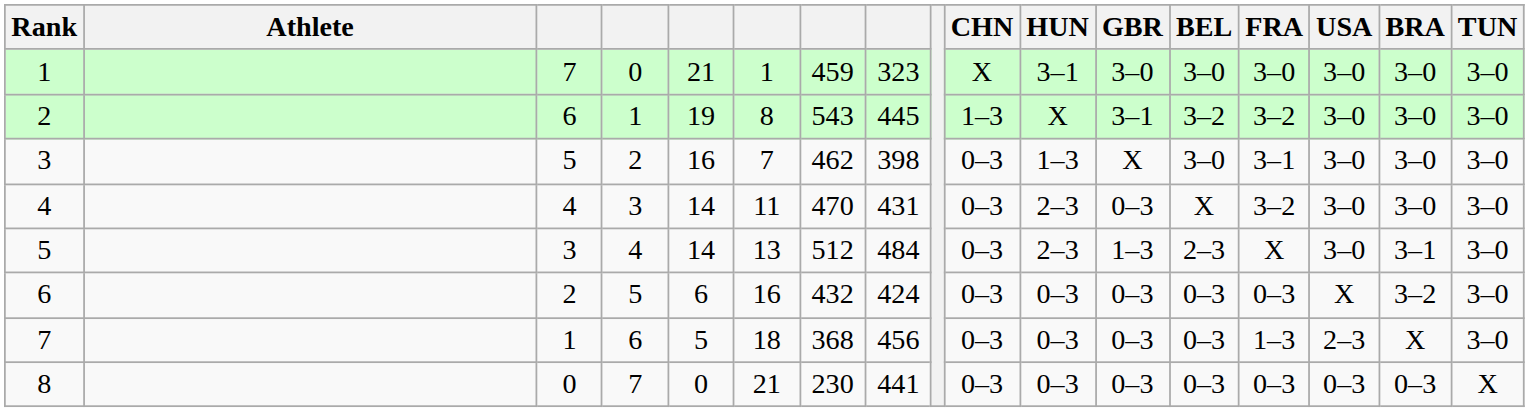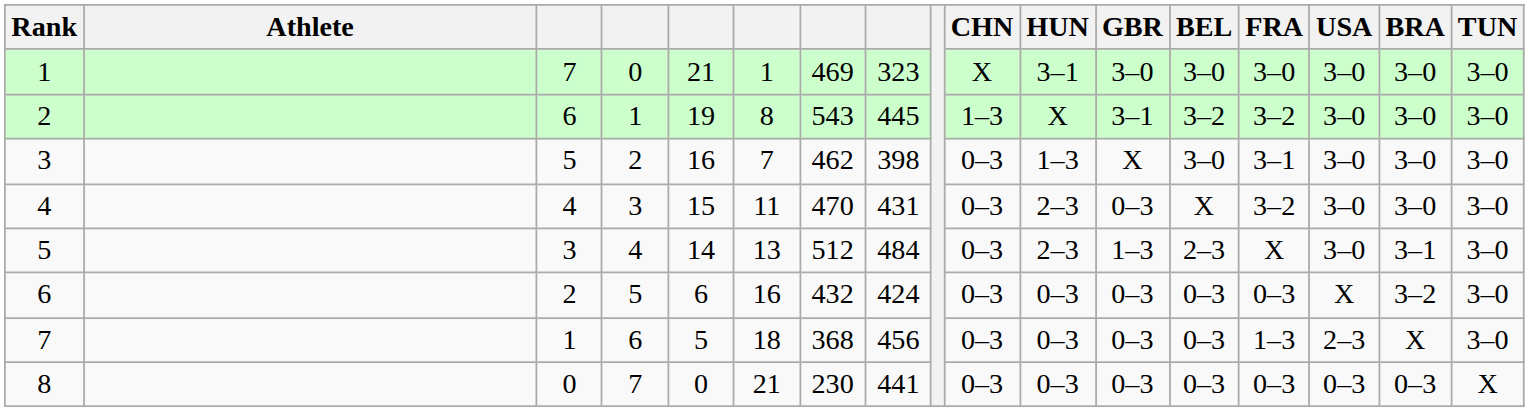(833, 71) 459 -> (833, 71) 469
(701, 205) 14 -> (701, 205) 15
